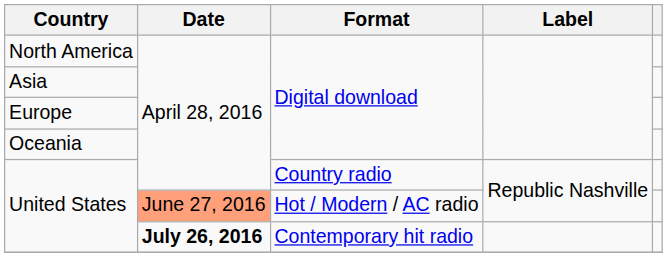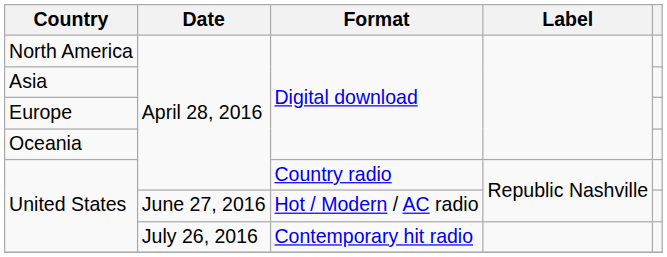(204, 205) lightsalmon background -> (204, 205) no background
(202, 236) bold -> (200, 236) normal
